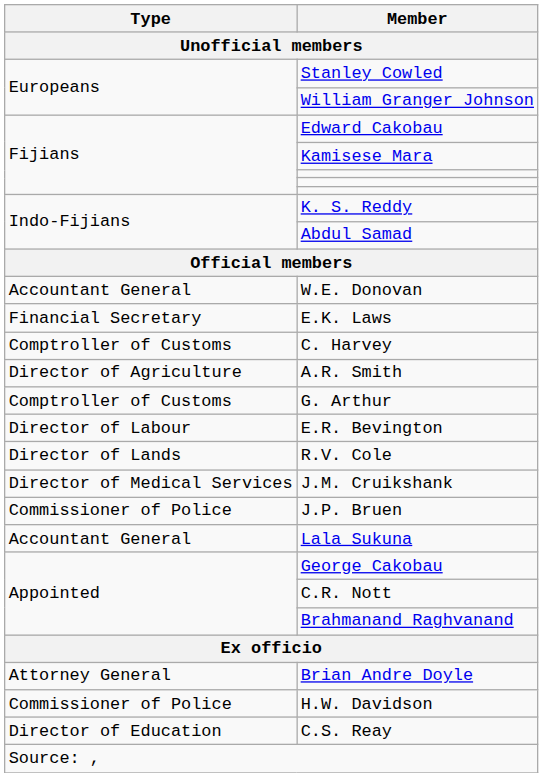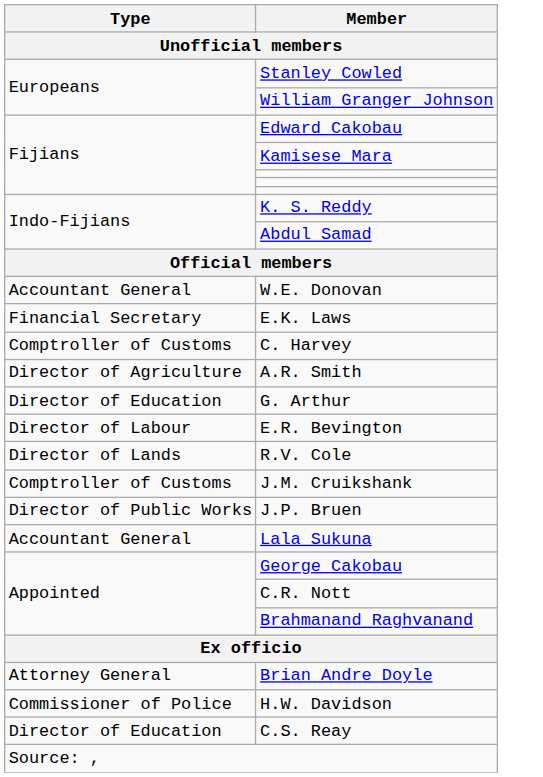(120, 401) Comptroller of Customs -> (115, 401) Director of Education
(151, 483) Director of Medical Services -> (120, 483) Comptroller of Customs
(120, 511) Commissioner of Police -> (130, 511) Director of Public Works
